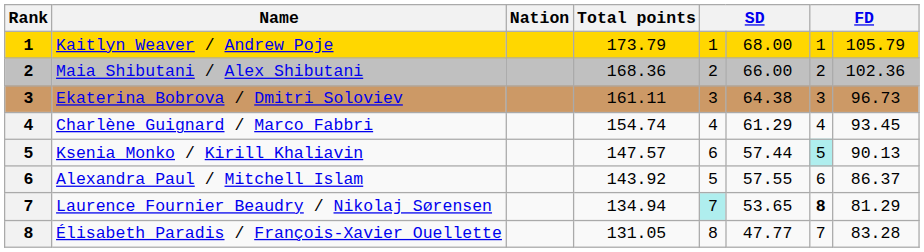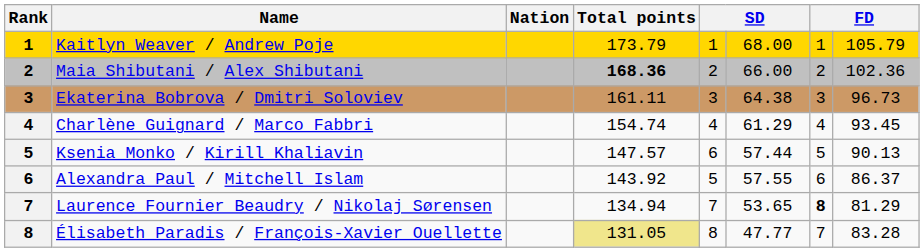(637, 72) normal -> (637, 72) bold
(821, 153) paleturquoise background -> (821, 153) no background
(713, 206) paleturquoise background -> (713, 206) no background
(637, 233) no background -> (637, 233) khaki background
